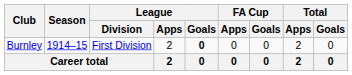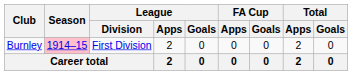(67, 45) no background -> (67, 45) pink background
(202, 45) bold -> (202, 45) normal
